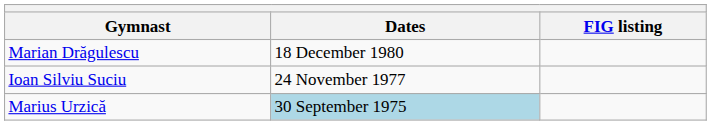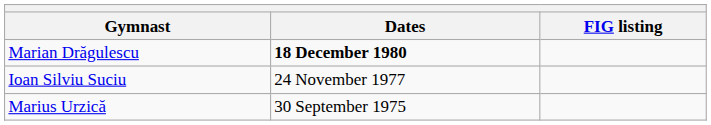(339, 52) normal -> (340, 52) bold
(341, 106) lightblue background -> (340, 106) no background
